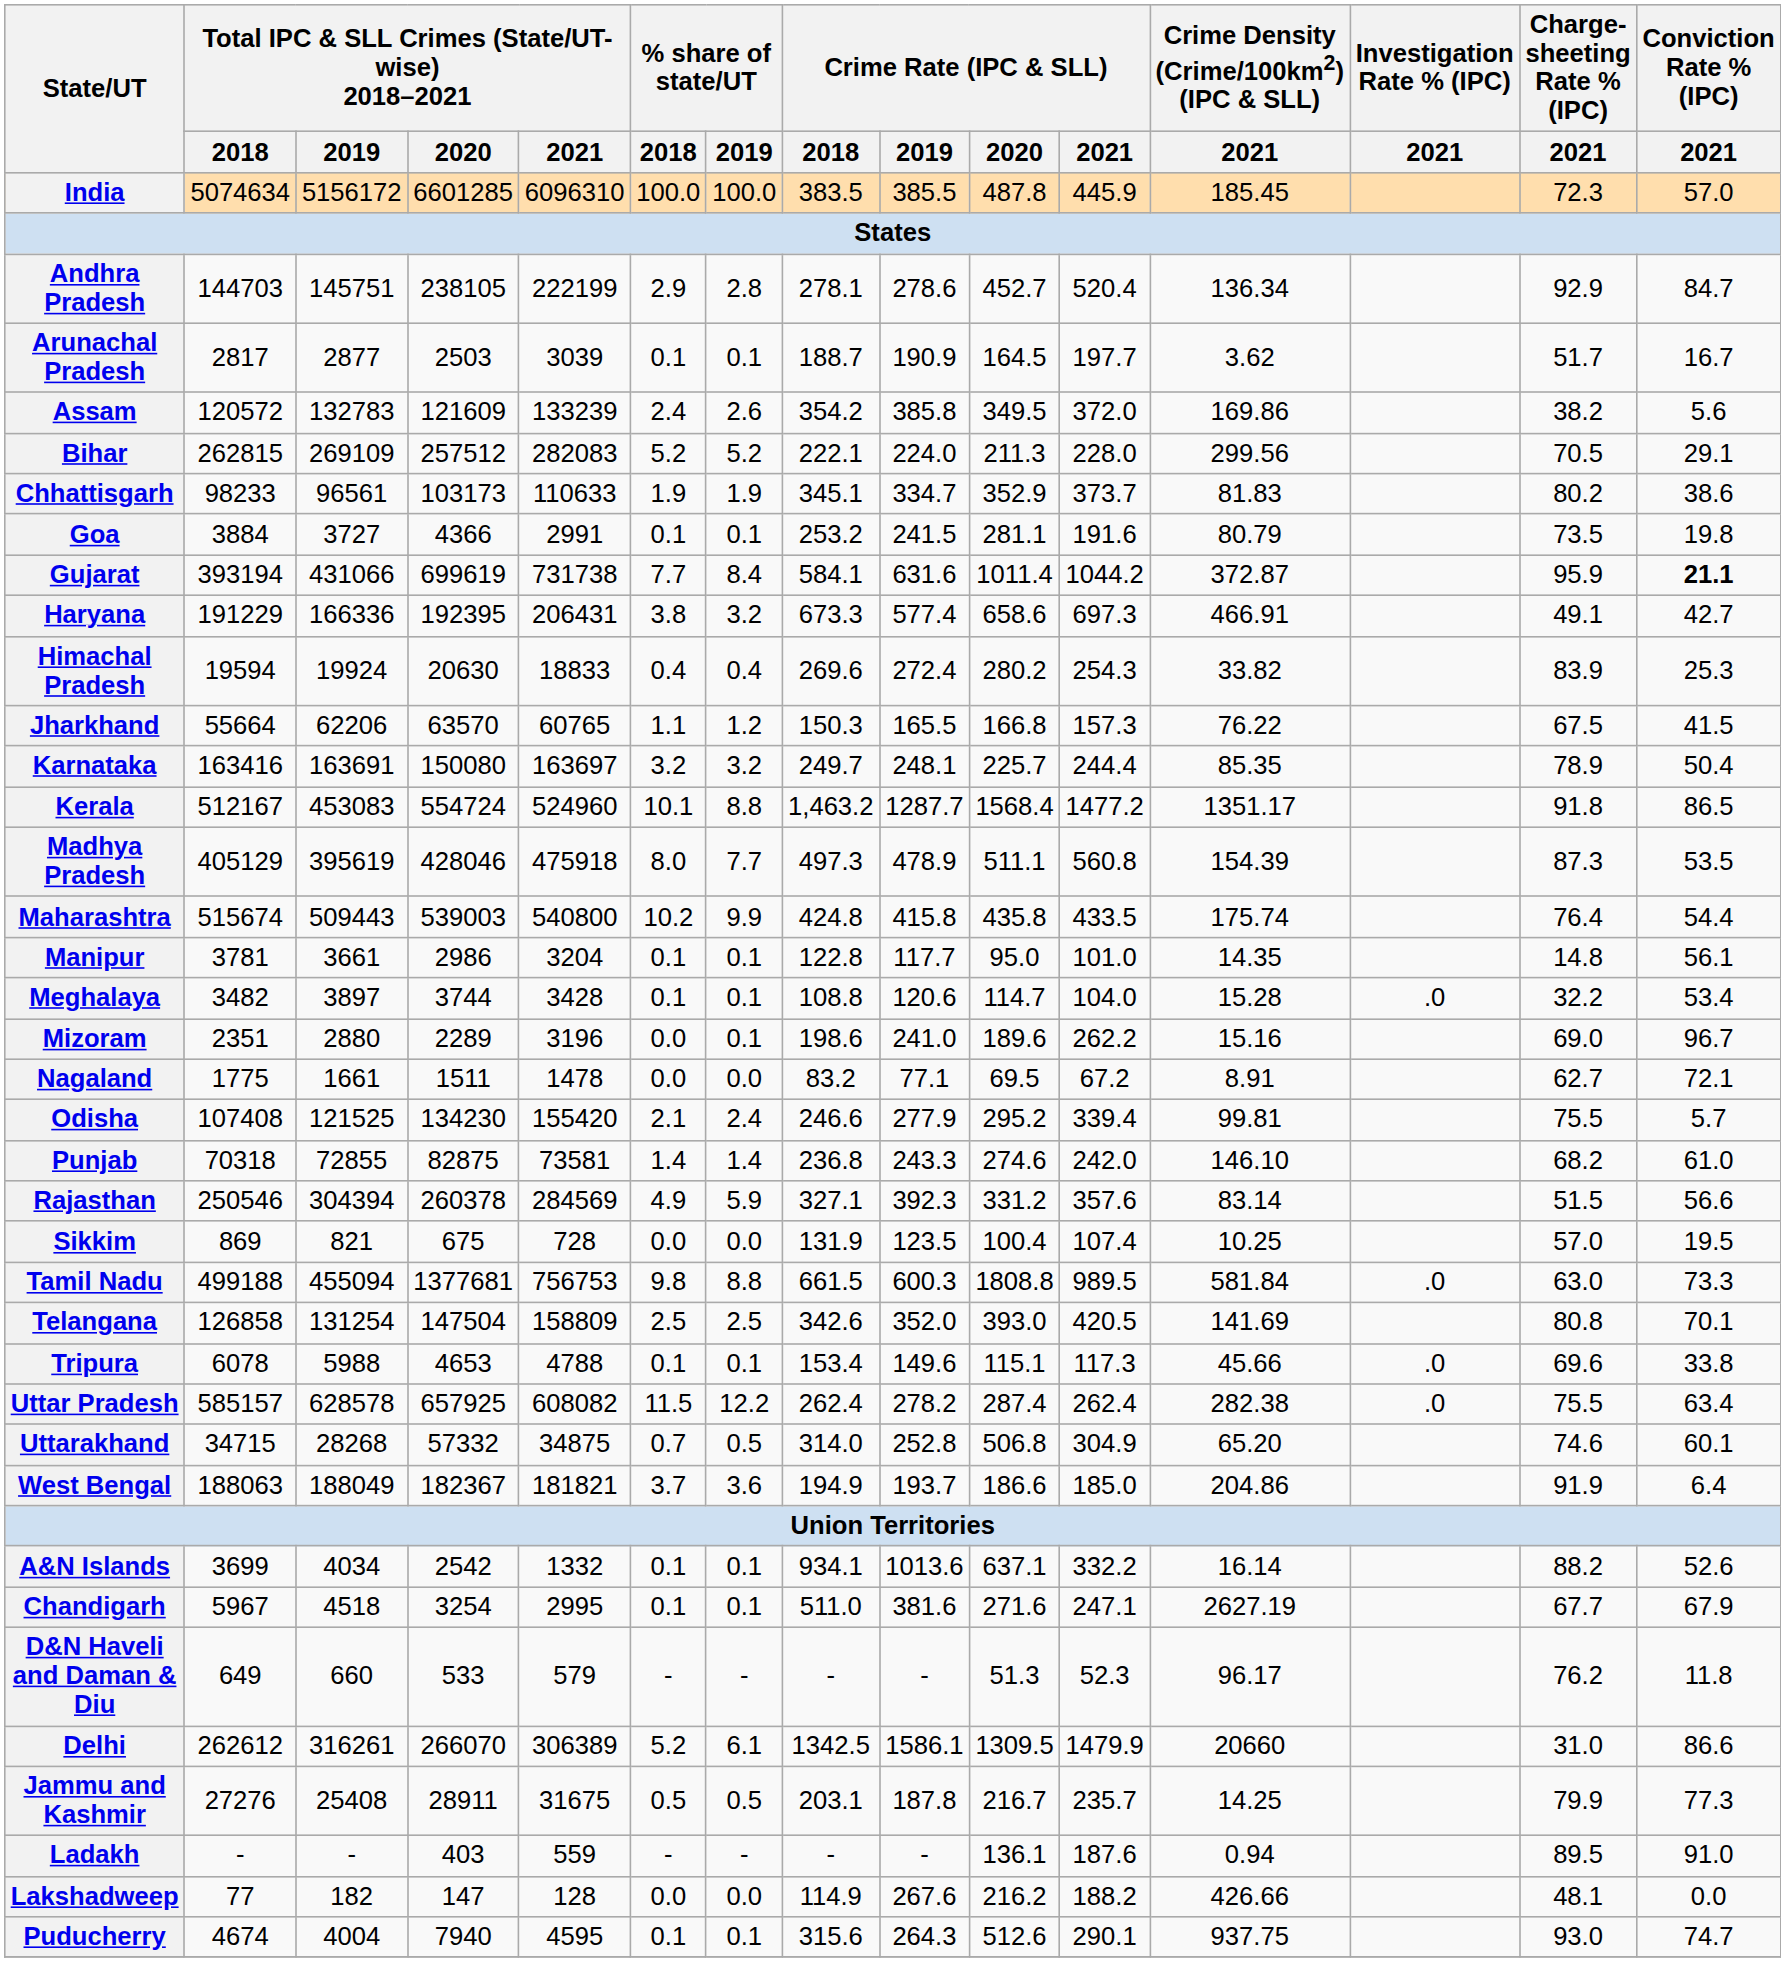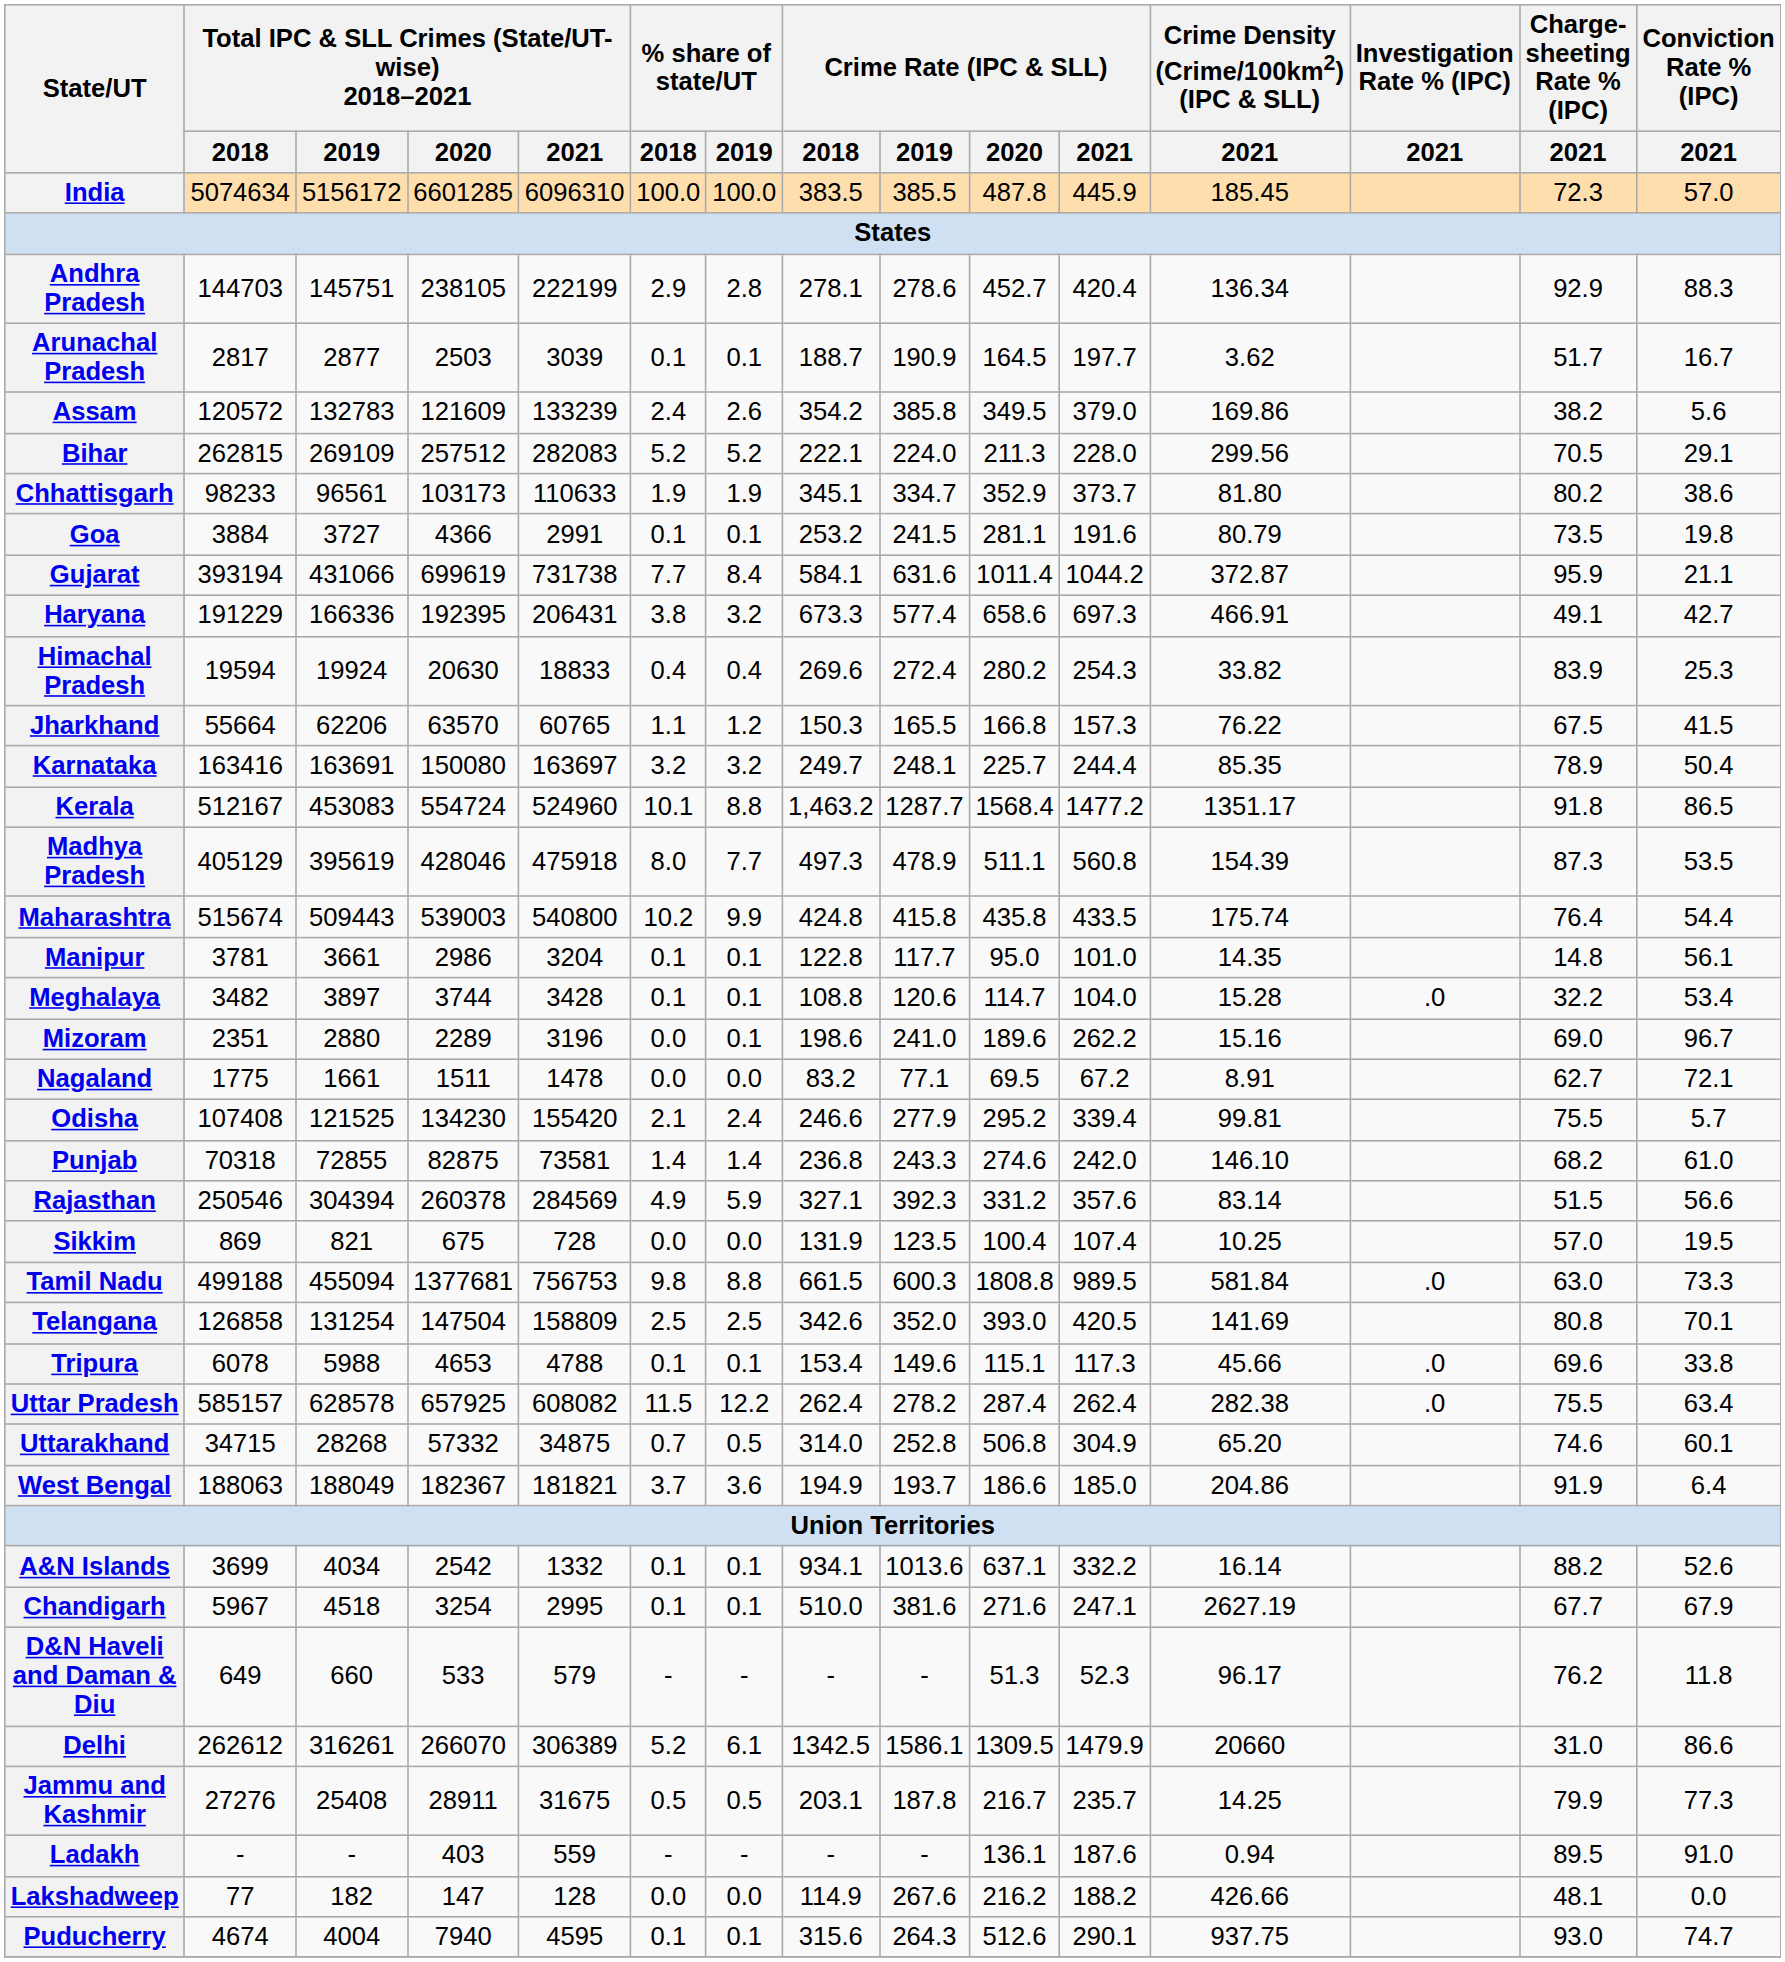(1105, 288) 520.4 -> (1105, 288) 420.4
(1709, 288) 84.7 -> (1709, 288) 88.3
(1105, 412) 372.0 -> (1105, 412) 379.0
(1250, 493) 81.83 -> (1250, 493) 81.80
(1709, 574) bold -> (1709, 574) normal
(831, 1606) 511.0 -> (831, 1606) 510.0
